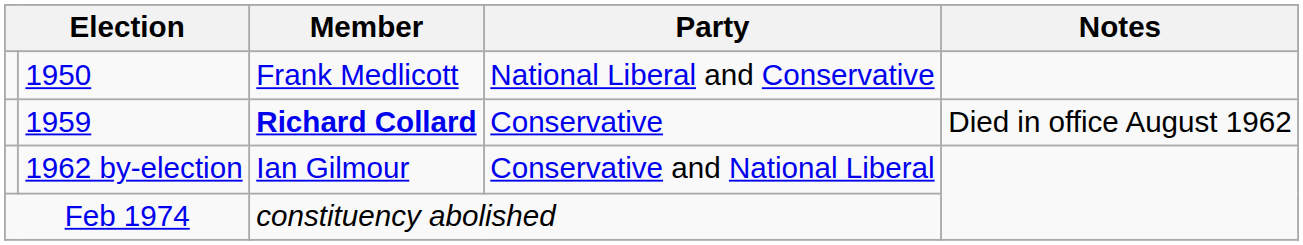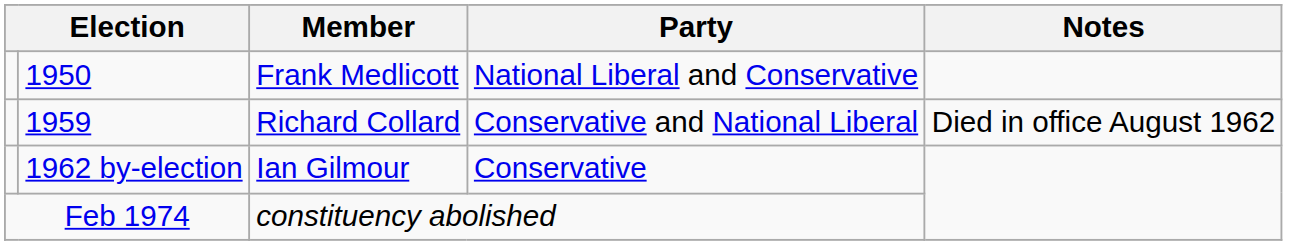(366, 121) bold -> (358, 121) normal
(577, 121) Conservative -> (696, 121) Conservative and National Liberal
(712, 168) Conservative and National Liberal -> (560, 168) Conservative
